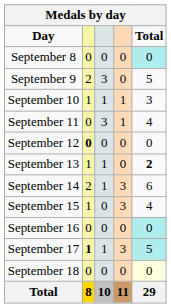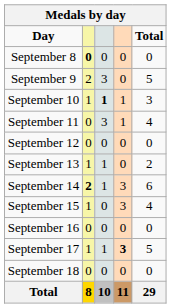(88, 57) normal -> (88, 57) bold
(149, 57) paleturquoise background -> (149, 57) no background
(104, 100) normal -> (104, 100) bold
(88, 142) bold -> (88, 142) normal
(149, 164) bold -> (149, 164) normal
(88, 185) normal -> (88, 185) bold
(149, 228) paleturquoise background -> (149, 228) no background
(88, 249) bold -> (88, 249) normal
(123, 249) normal -> (123, 249) bold
(149, 249) paleturquoise background -> (149, 249) no background
(149, 270) lightyellow background -> (149, 270) no background
